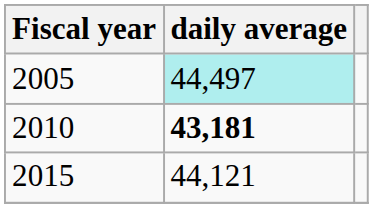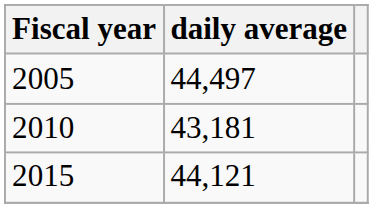(213, 78) paleturquoise background -> (213, 78) no background
(213, 127) bold -> (213, 127) normal
